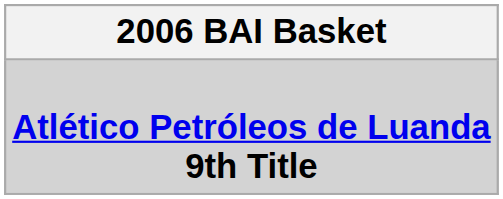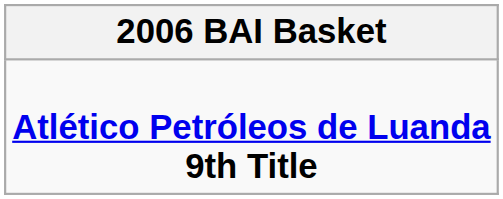(251, 145) lightgrey background -> (251, 145) no background
